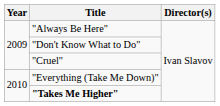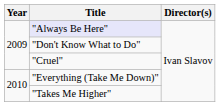(70, 28) no background -> (70, 28) lavender background
(75, 93) bold -> (72, 93) normal
